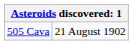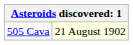(90, 31) no background -> (90, 31) lightyellow background
